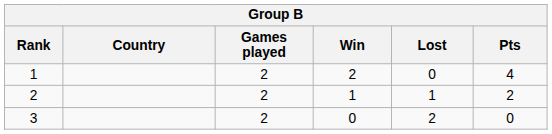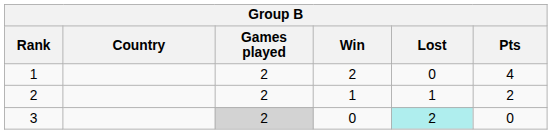(264, 118) no background -> (264, 118) lightgrey background
(432, 118) no background -> (432, 118) paleturquoise background
